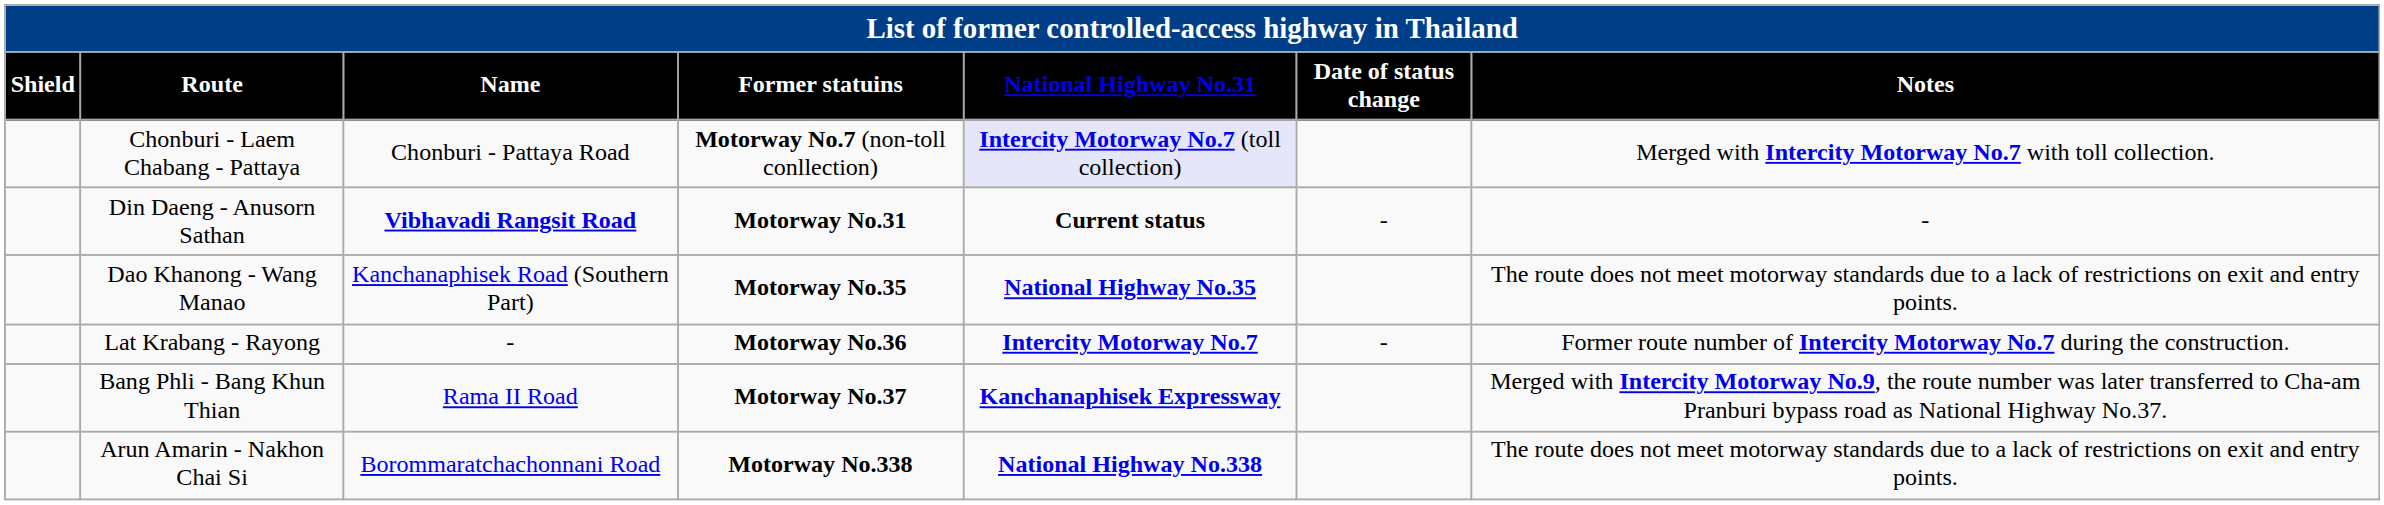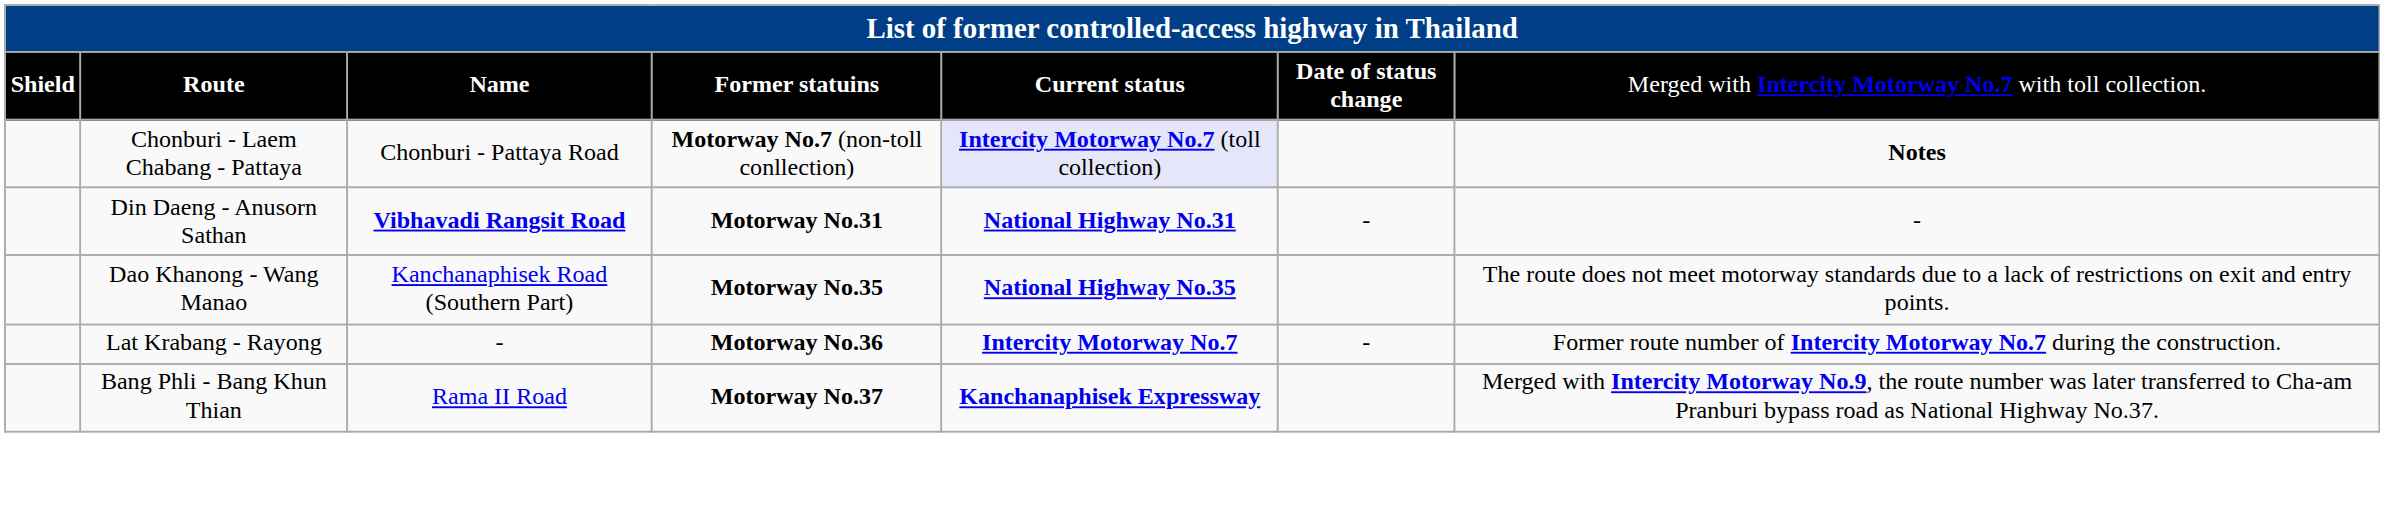(1130, 85) National Highway No.31 -> (1110, 85) Current status
(1925, 85) Notes -> (1917, 85) Merged with Intercity Motorway No.7 with toll collection.
(1925, 153) Merged with Intercity Motorway No.7 with toll collection. -> (1917, 153) Notes
(1130, 221) Current status -> (1110, 221) National Highway No.31
- row: (212, 464)
